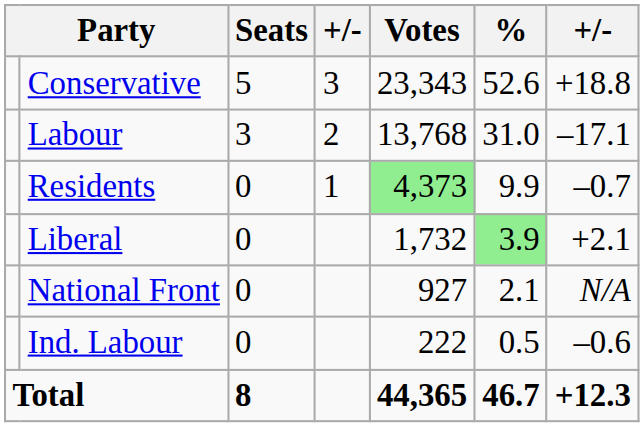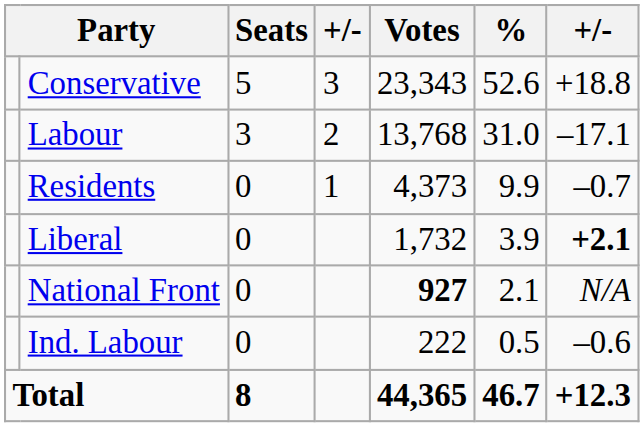(430, 186) lightgreen background -> (430, 186) no background
(519, 238) lightgreen background -> (519, 238) no background
(601, 238) normal -> (601, 238) bold
(443, 290) normal -> (443, 290) bold
